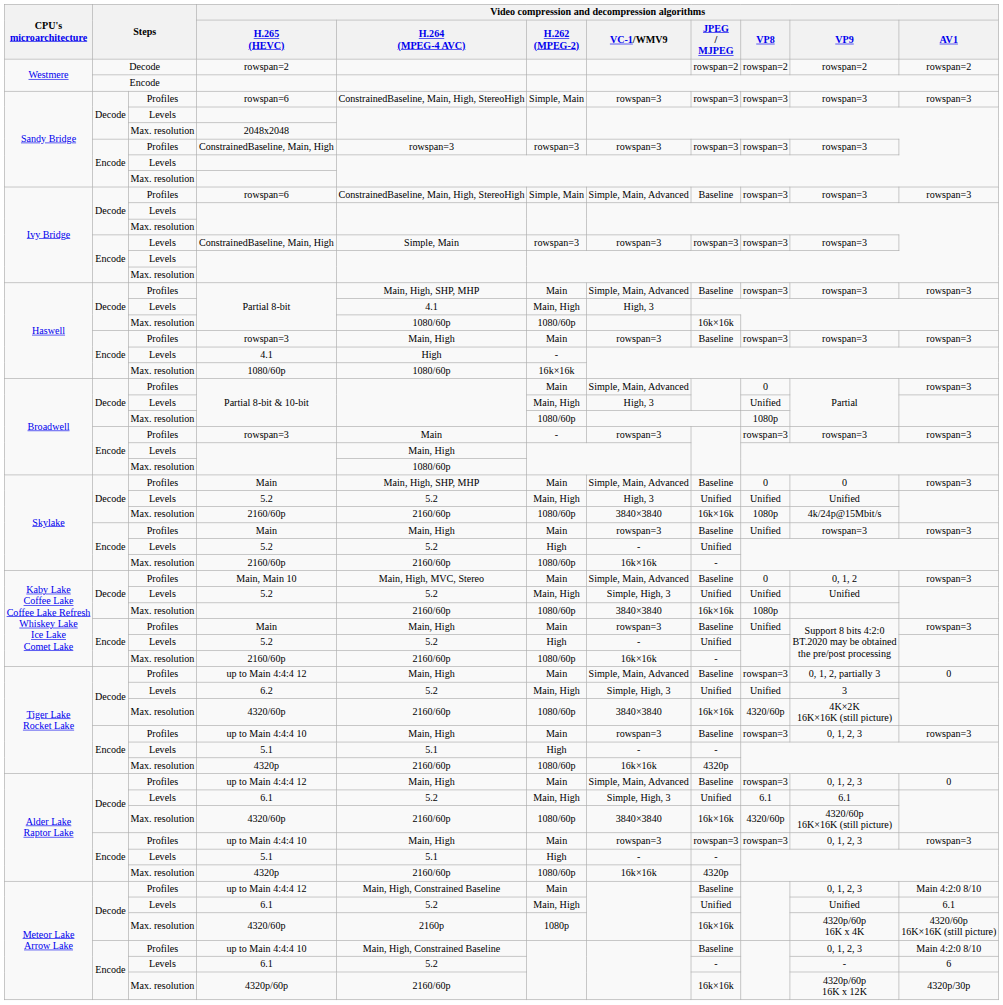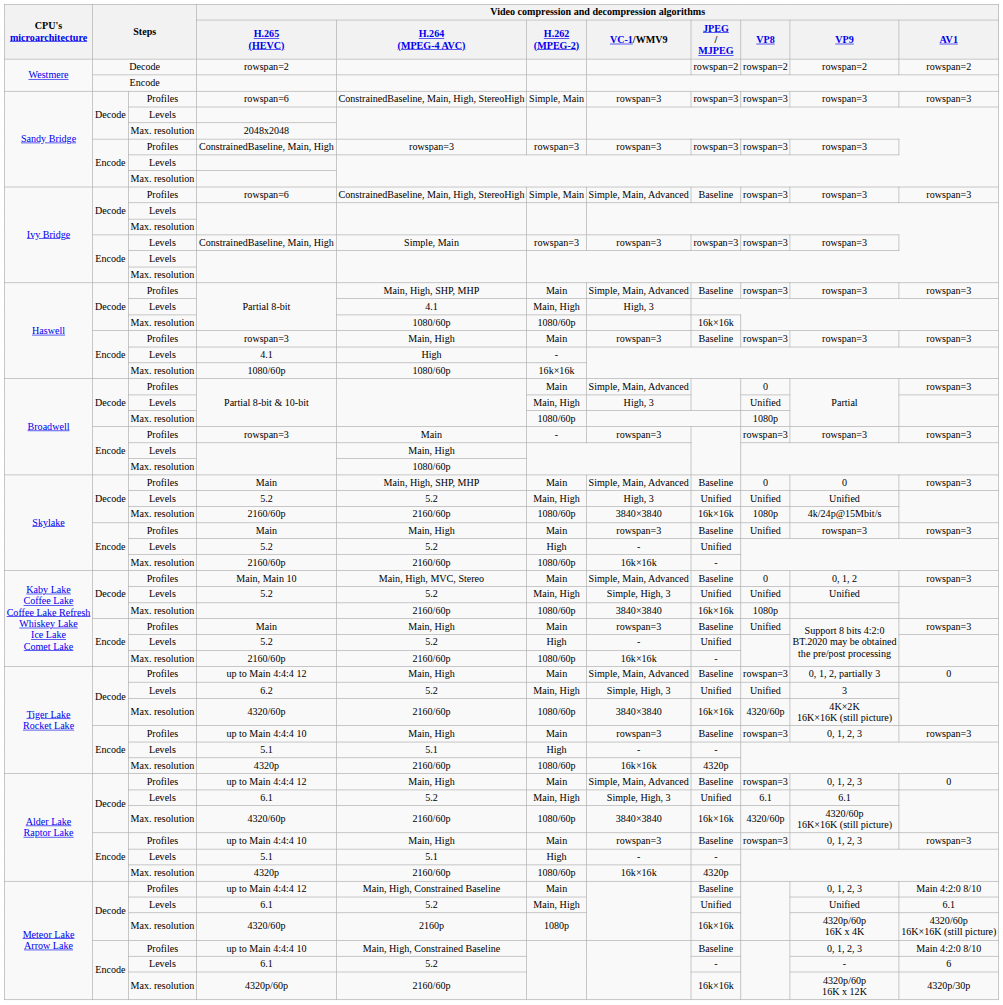(716, 841) rowspan=3 -> (716, 841) Baseline
